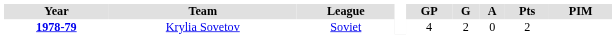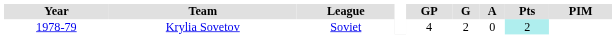(56, 26) bold -> (56, 26) normal
(527, 26) no background -> (527, 26) paleturquoise background
